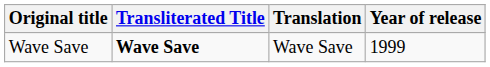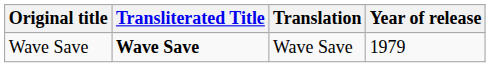(388, 47) 1999 -> (388, 47) 1979
